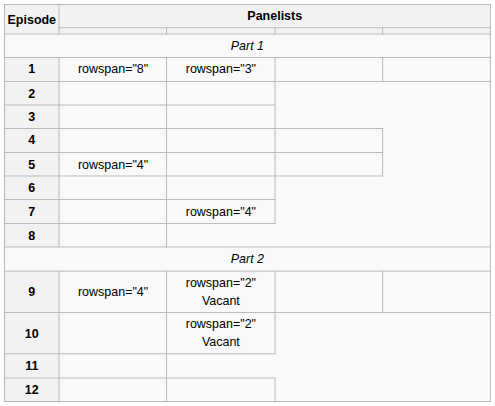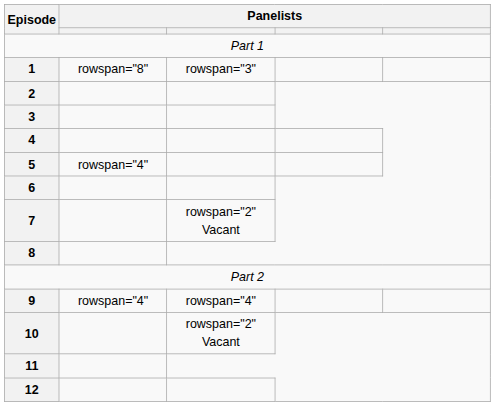(221, 212) rowspan="4" -> (221, 220) rowspan="2" Vacant
(221, 292) rowspan="2" Vacant -> (221, 301) rowspan="4"
